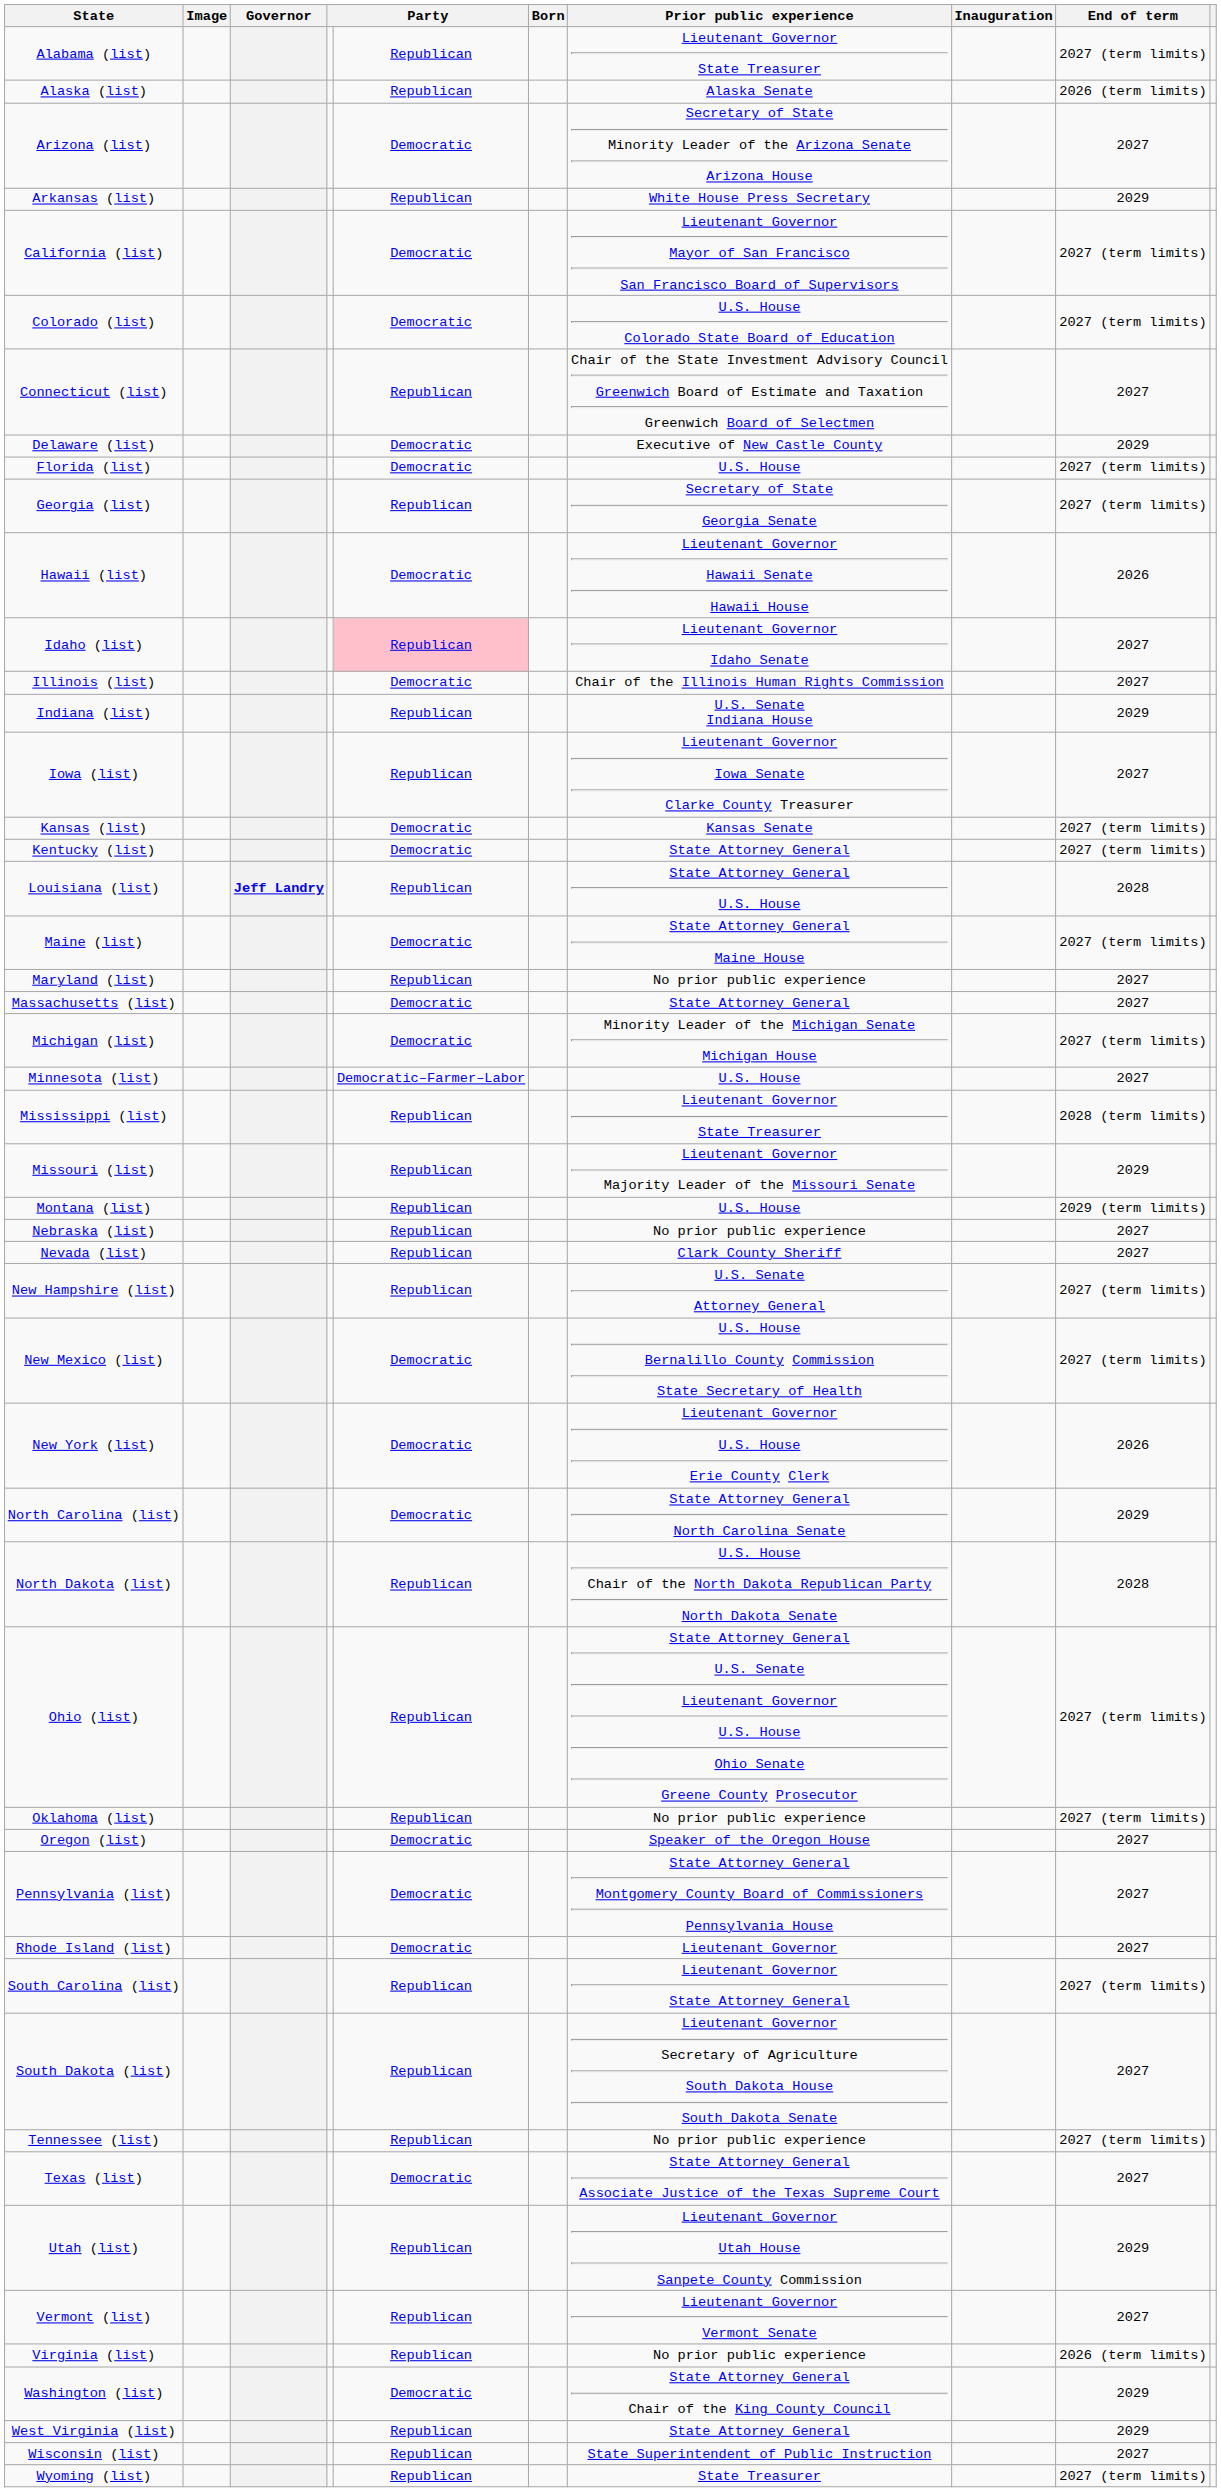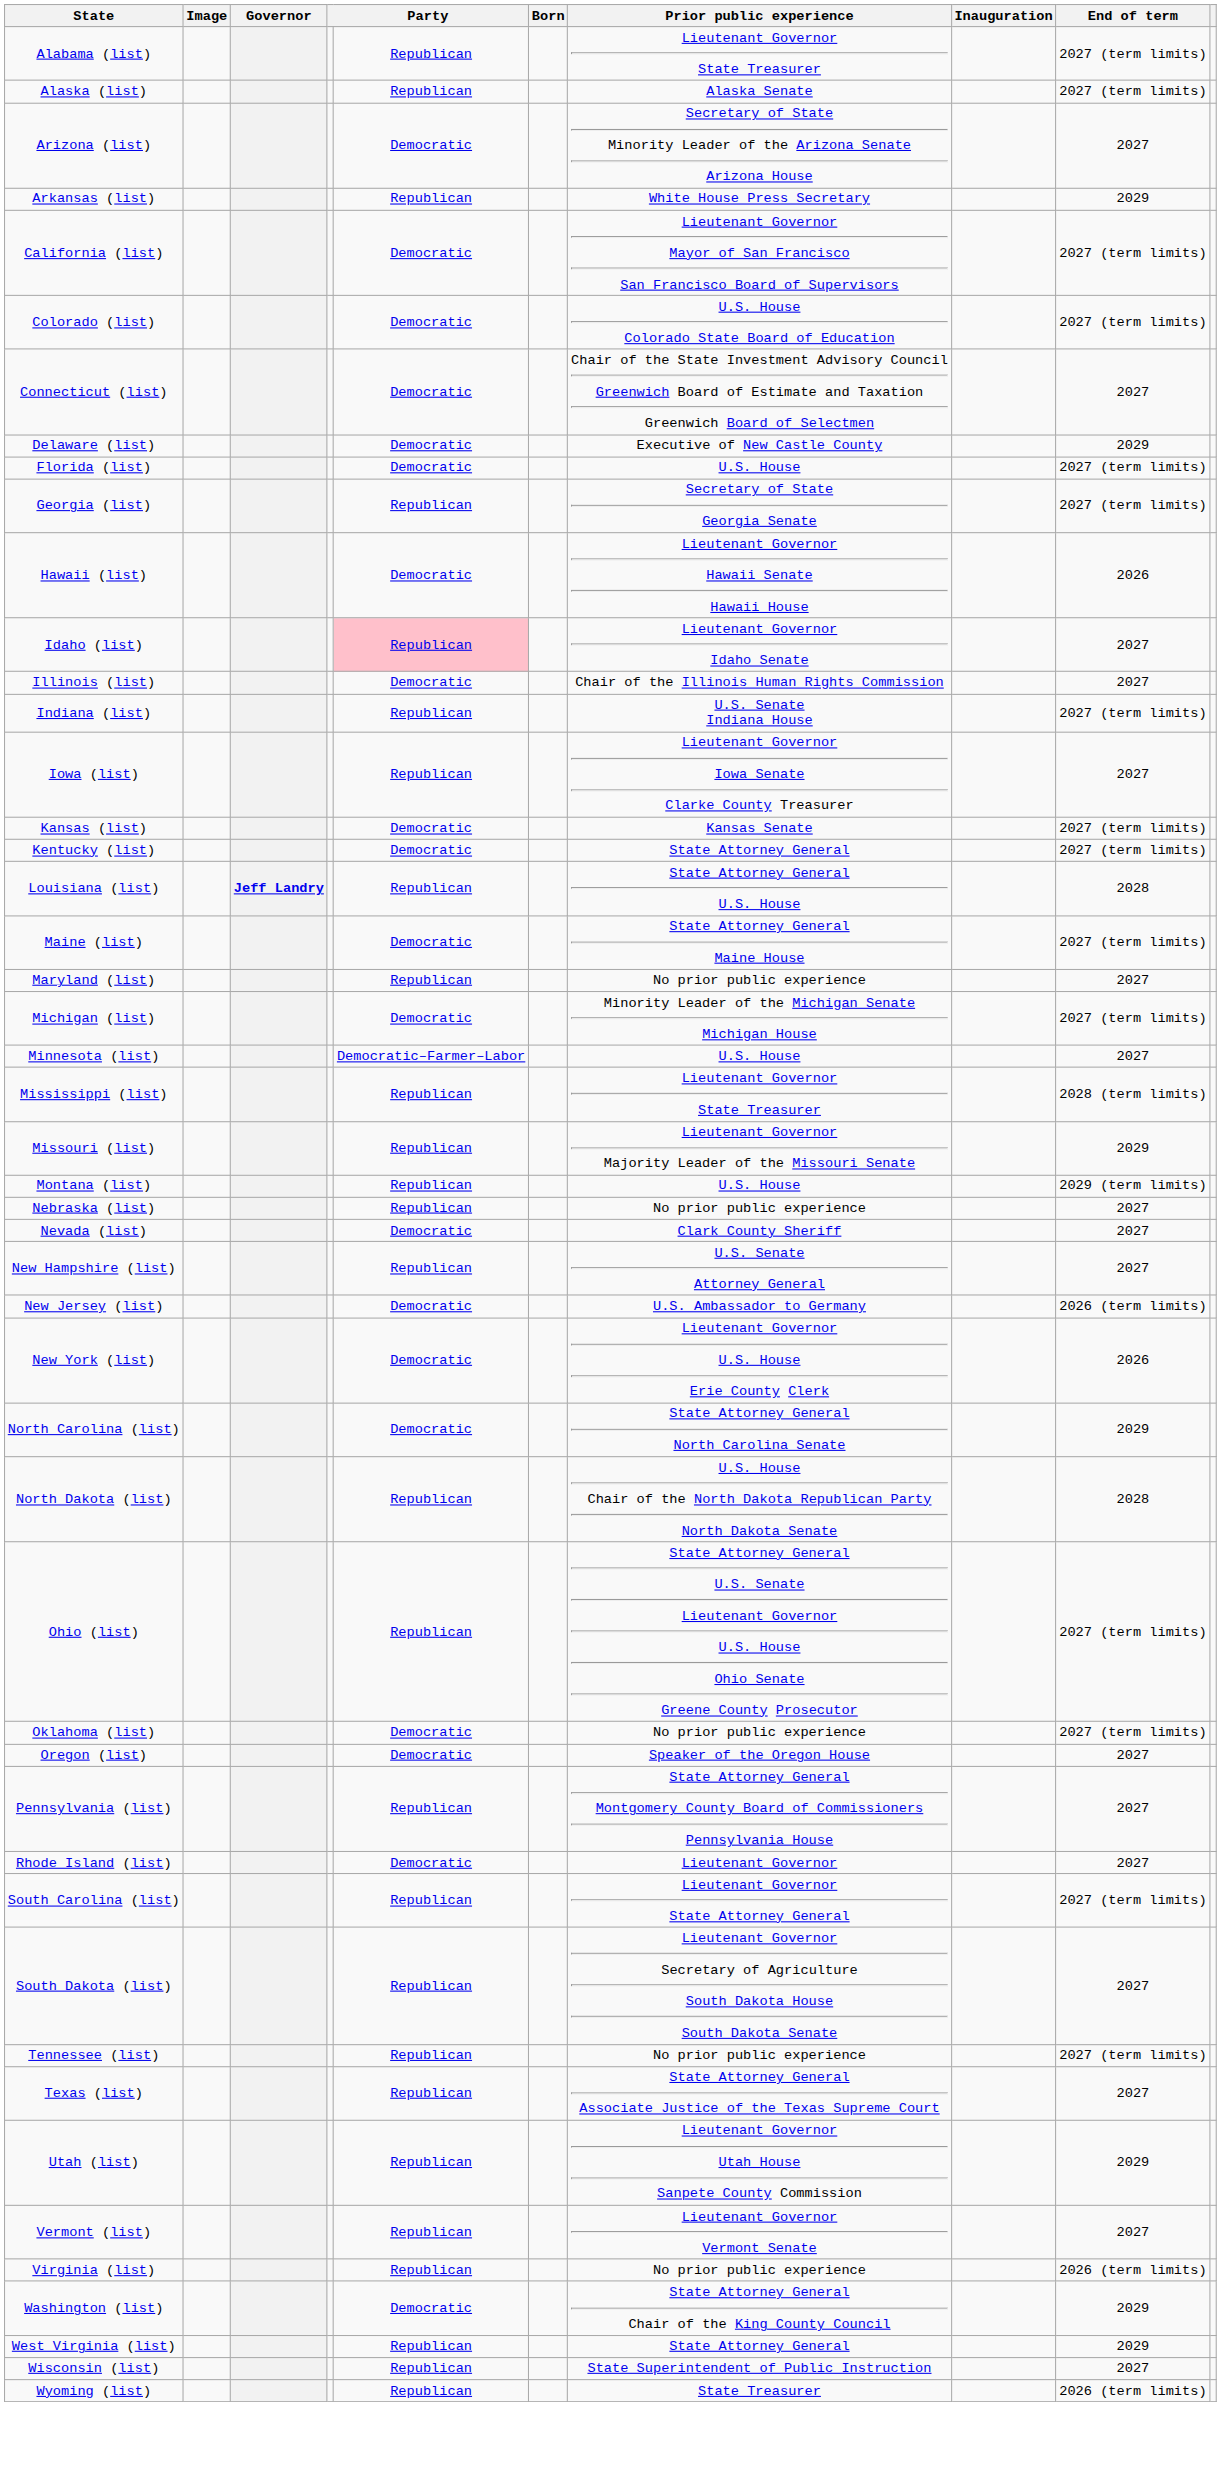(1133, 92) 2026 (term limits) -> (1133, 92) 2027 (term limits)
(431, 392) Republican -> (431, 392) Democratic
(1133, 713) 2029 -> (1133, 713) 2027 (term limits)
- row: (94, 1003)
(431, 1253) Republican -> (431, 1231) Democratic
(1133, 1291) 2027 (term limits) -> (1133, 1269) 2027
+ row: (94, 1307)
- row: (94, 1360)
(431, 1818) Republican -> (431, 1733) Democratic
(431, 1894) Democratic -> (431, 1809) Republican
(431, 2179) Democratic -> (431, 2093) Republican
(1133, 2476) 2027 (term limits) -> (1133, 2391) 2026 (term limits)
